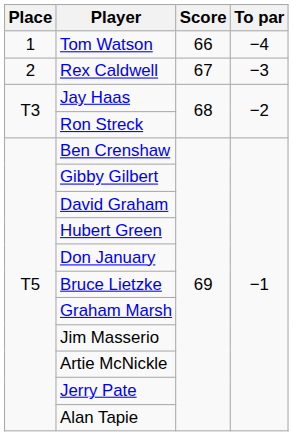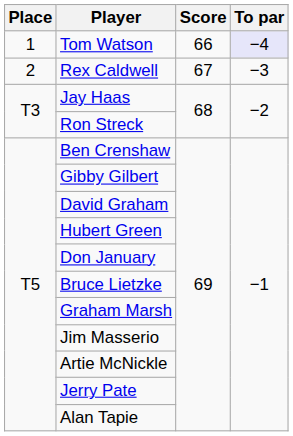(259, 44) no background -> (259, 44) lavender background
